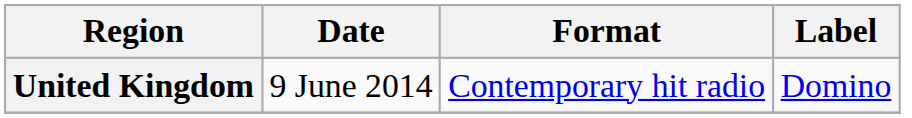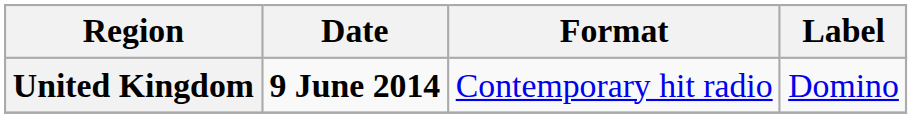(351, 84) normal -> (355, 84) bold
